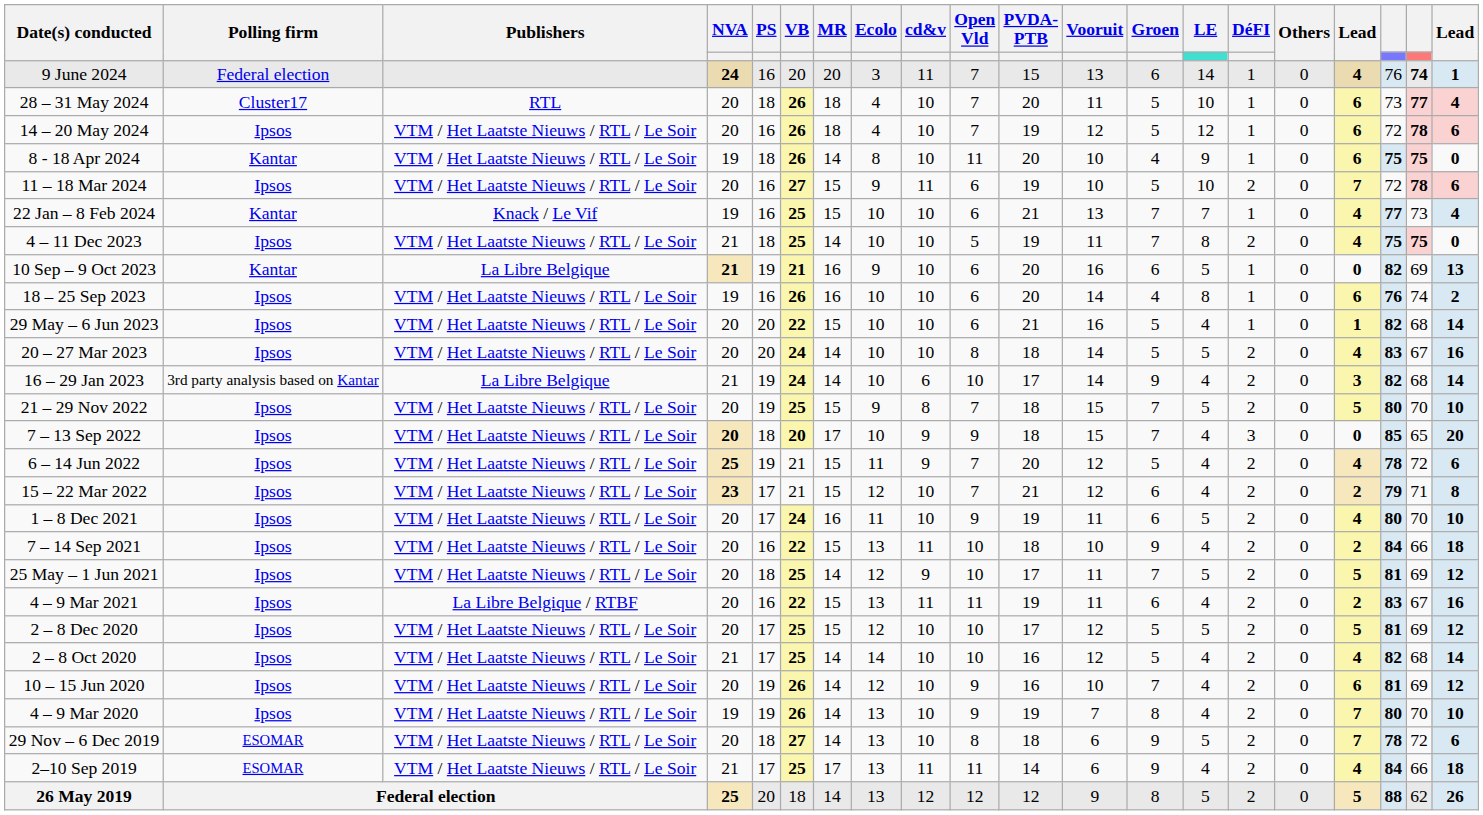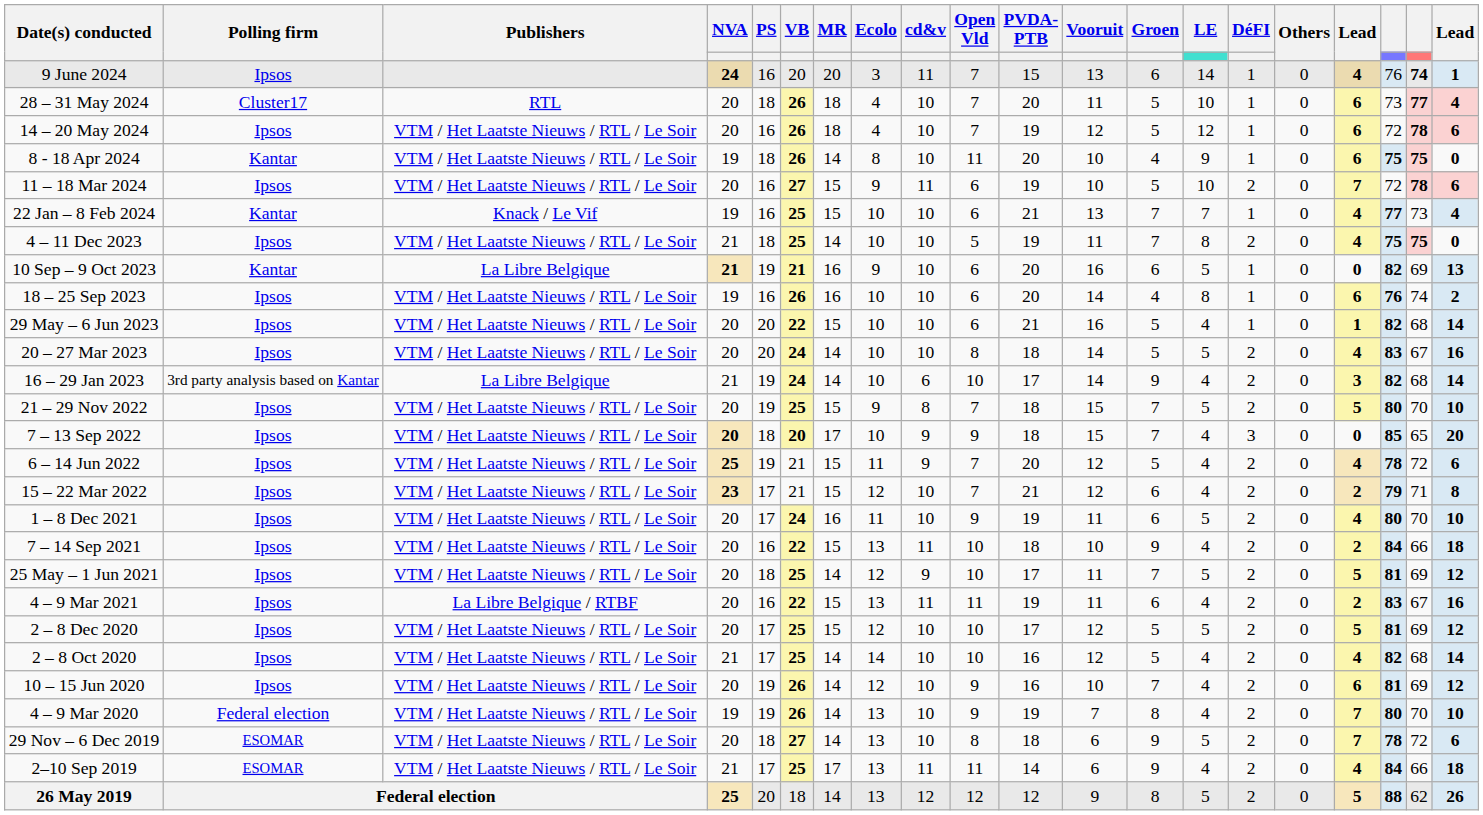(273, 74) Federal election -> (273, 74) Ipsos
(273, 713) Ipsos -> (273, 713) Federal election
